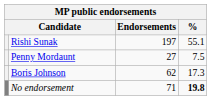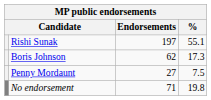rows swapped: (38, 73) <-> (43, 57)
(196, 88) bold -> (196, 88) normal
